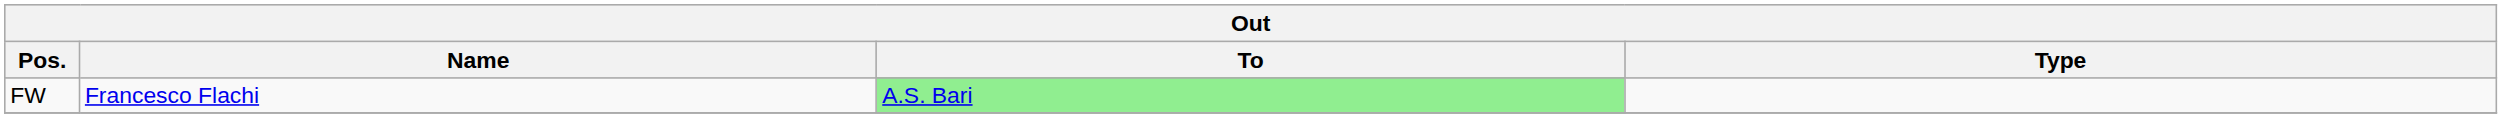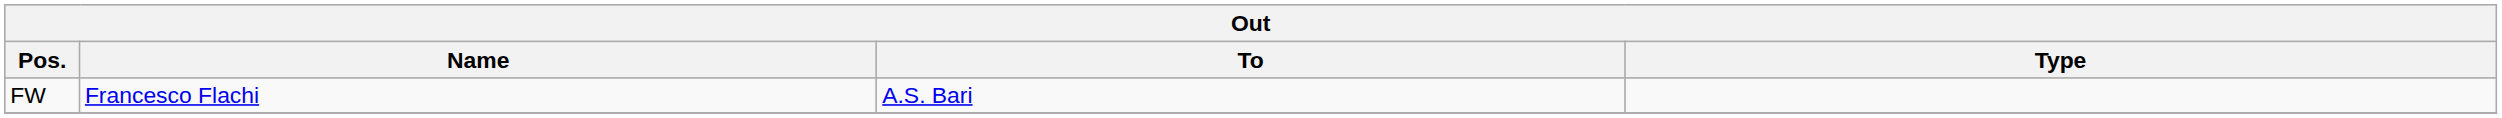(927, 96) lightgreen background -> (927, 96) no background
